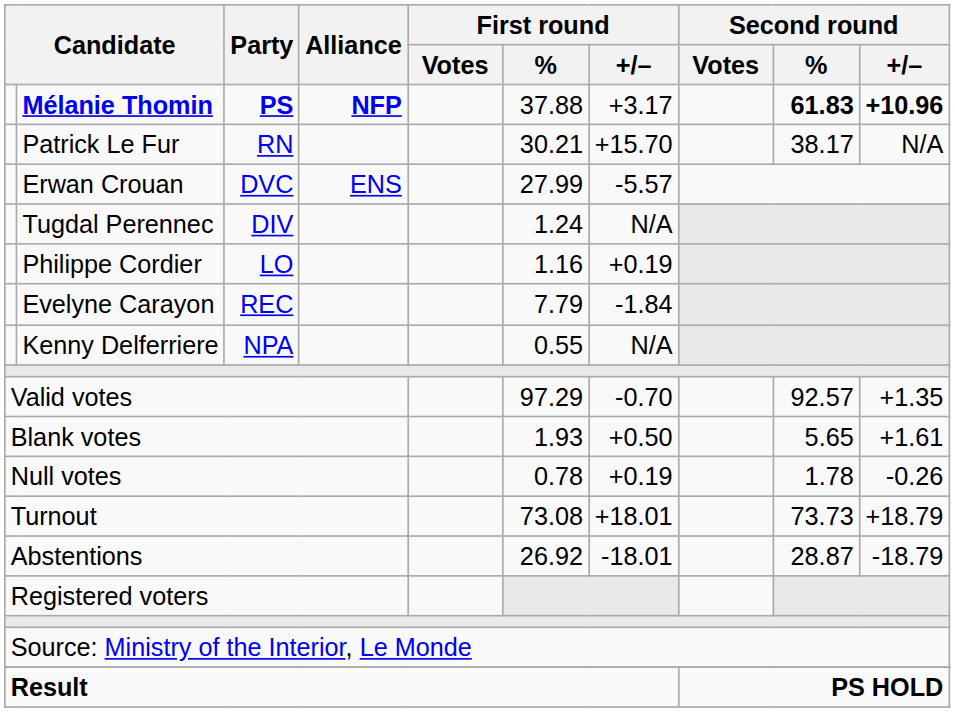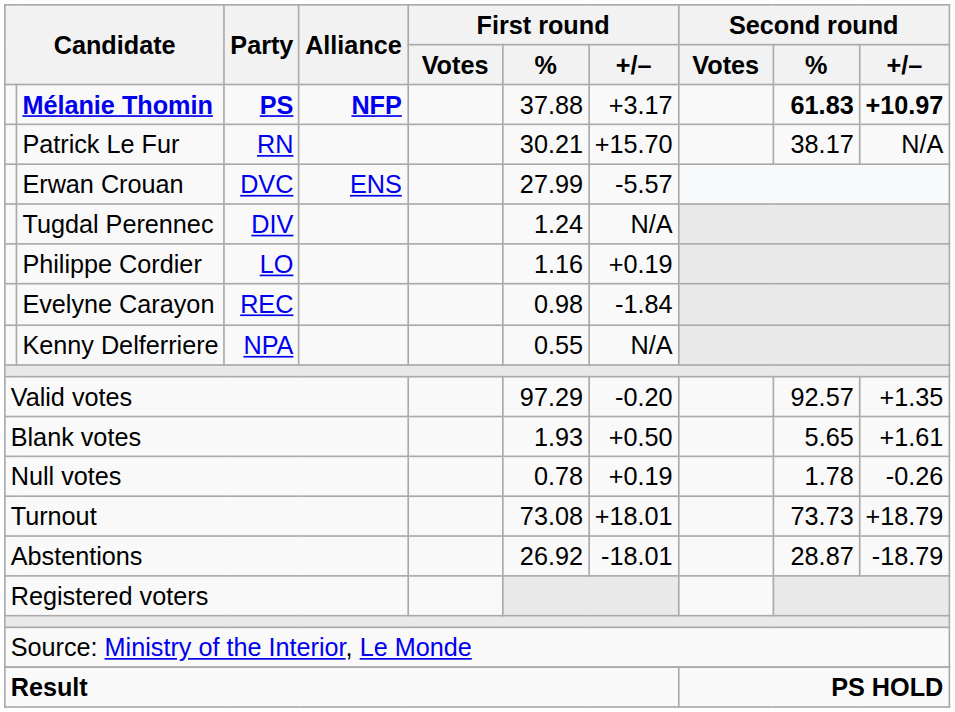(904, 105) +10.96 -> (904, 105) +10.97
(558, 305) 7.79 -> (558, 305) 0.98
(644, 396) -0.70 -> (644, 396) -0.20
